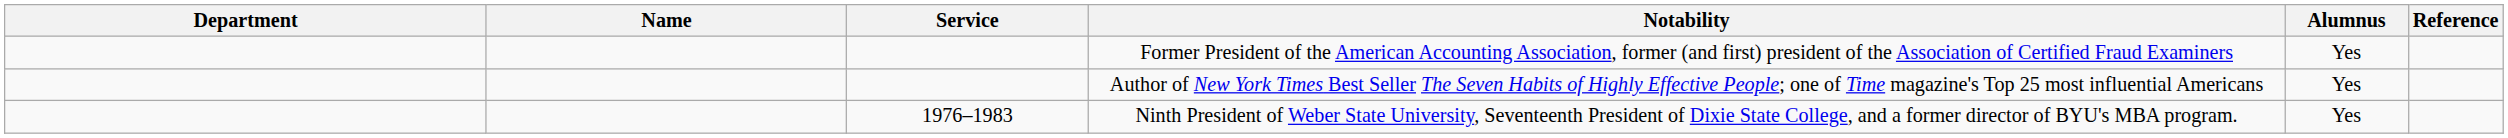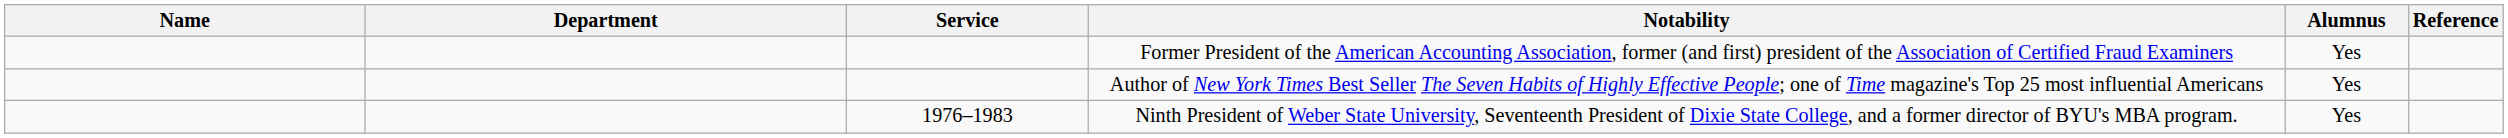columns swapped: (667, 20) <-> (246, 20)
